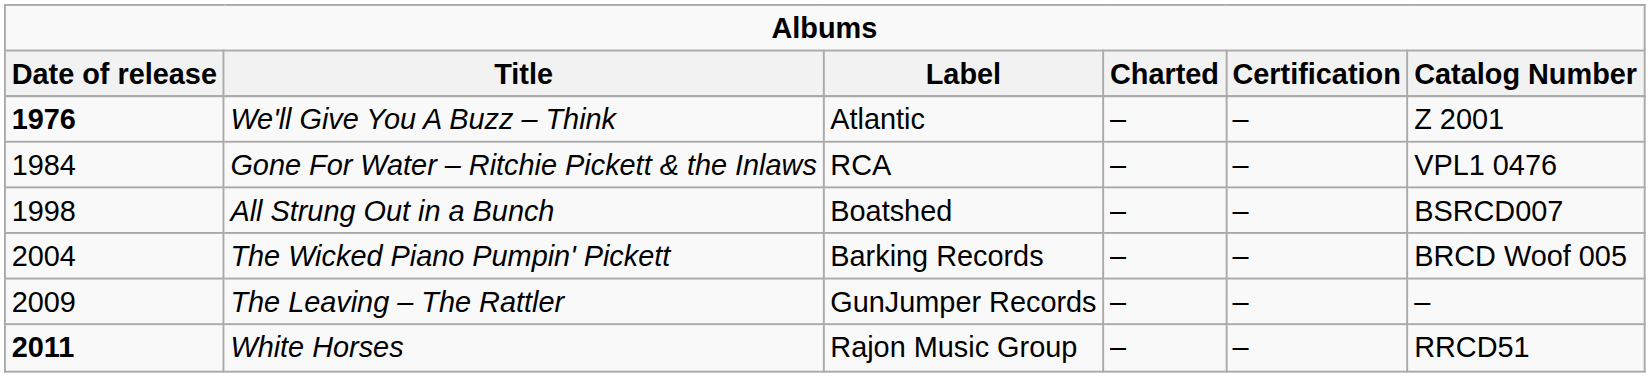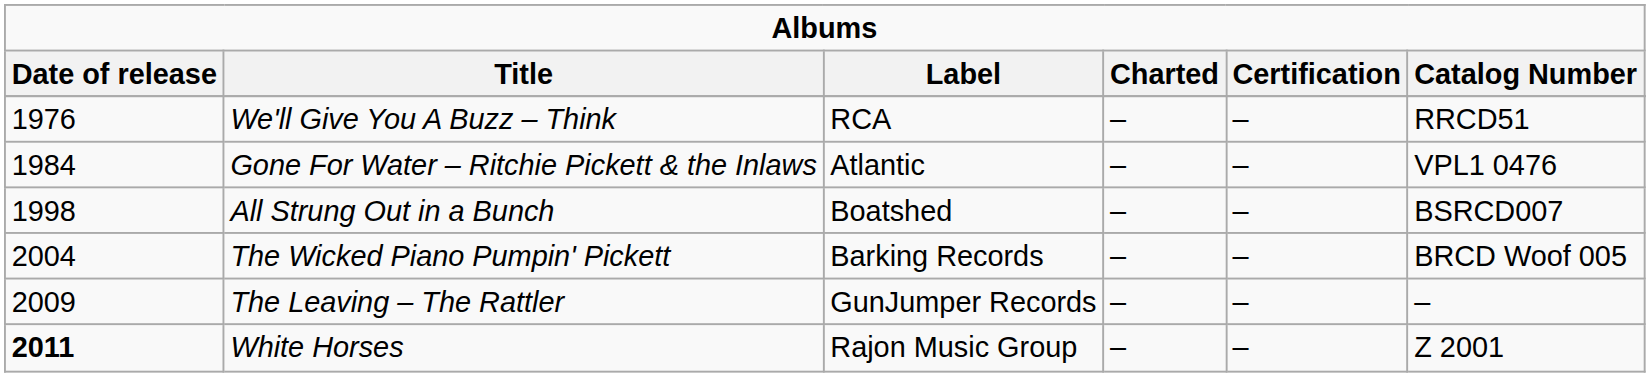(44, 119) bold -> (44, 119) normal
(878, 119) Atlantic -> (861, 119) RCA
(1459, 119) Z 2001 -> (1472, 119) RRCD51
(861, 165) RCA -> (878, 165) Atlantic
(1472, 348) RRCD51 -> (1459, 348) Z 2001
